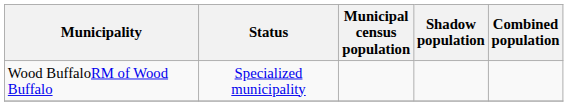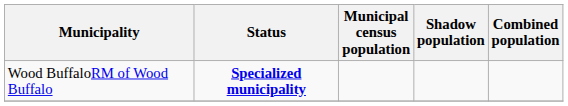(269, 80) normal -> (266, 80) bold
